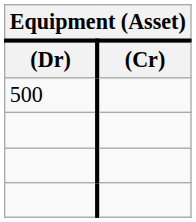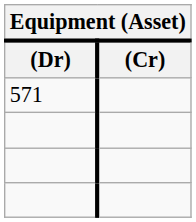(26, 94) 500 -> (26, 94) 571
